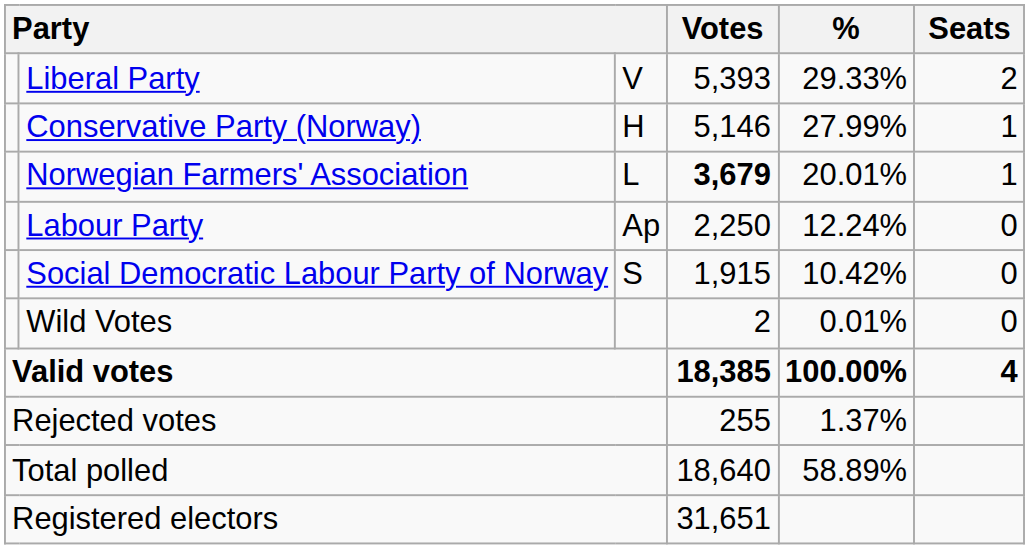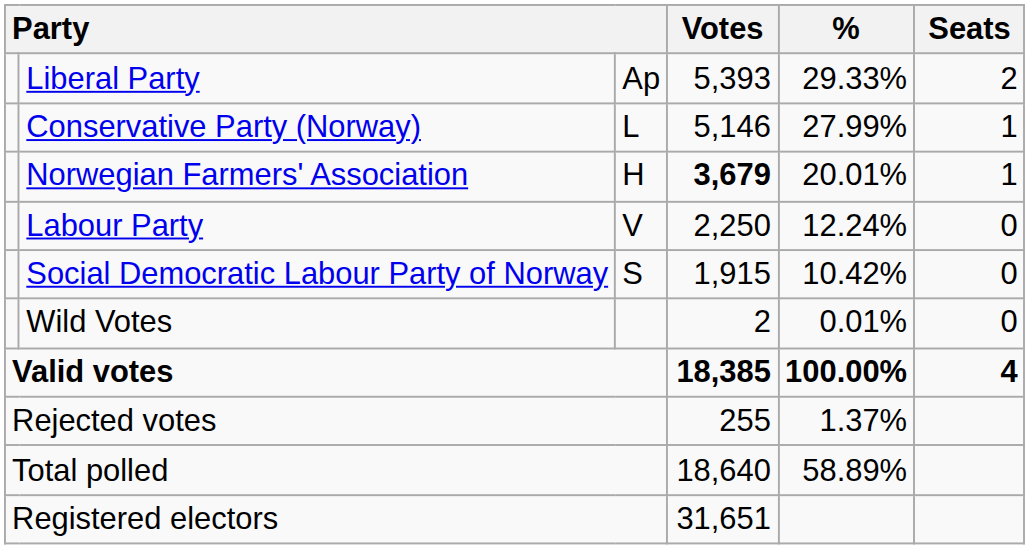(633, 77) V -> (641, 77) Ap
(634, 126) H -> (631, 126) L
(631, 175) L -> (634, 175) H
(641, 224) Ap -> (633, 224) V
